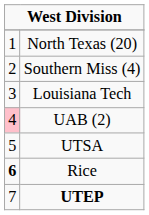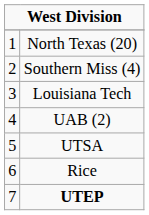(12, 119) pink background -> (12, 119) no background
(12, 171) bold -> (12, 171) normal
